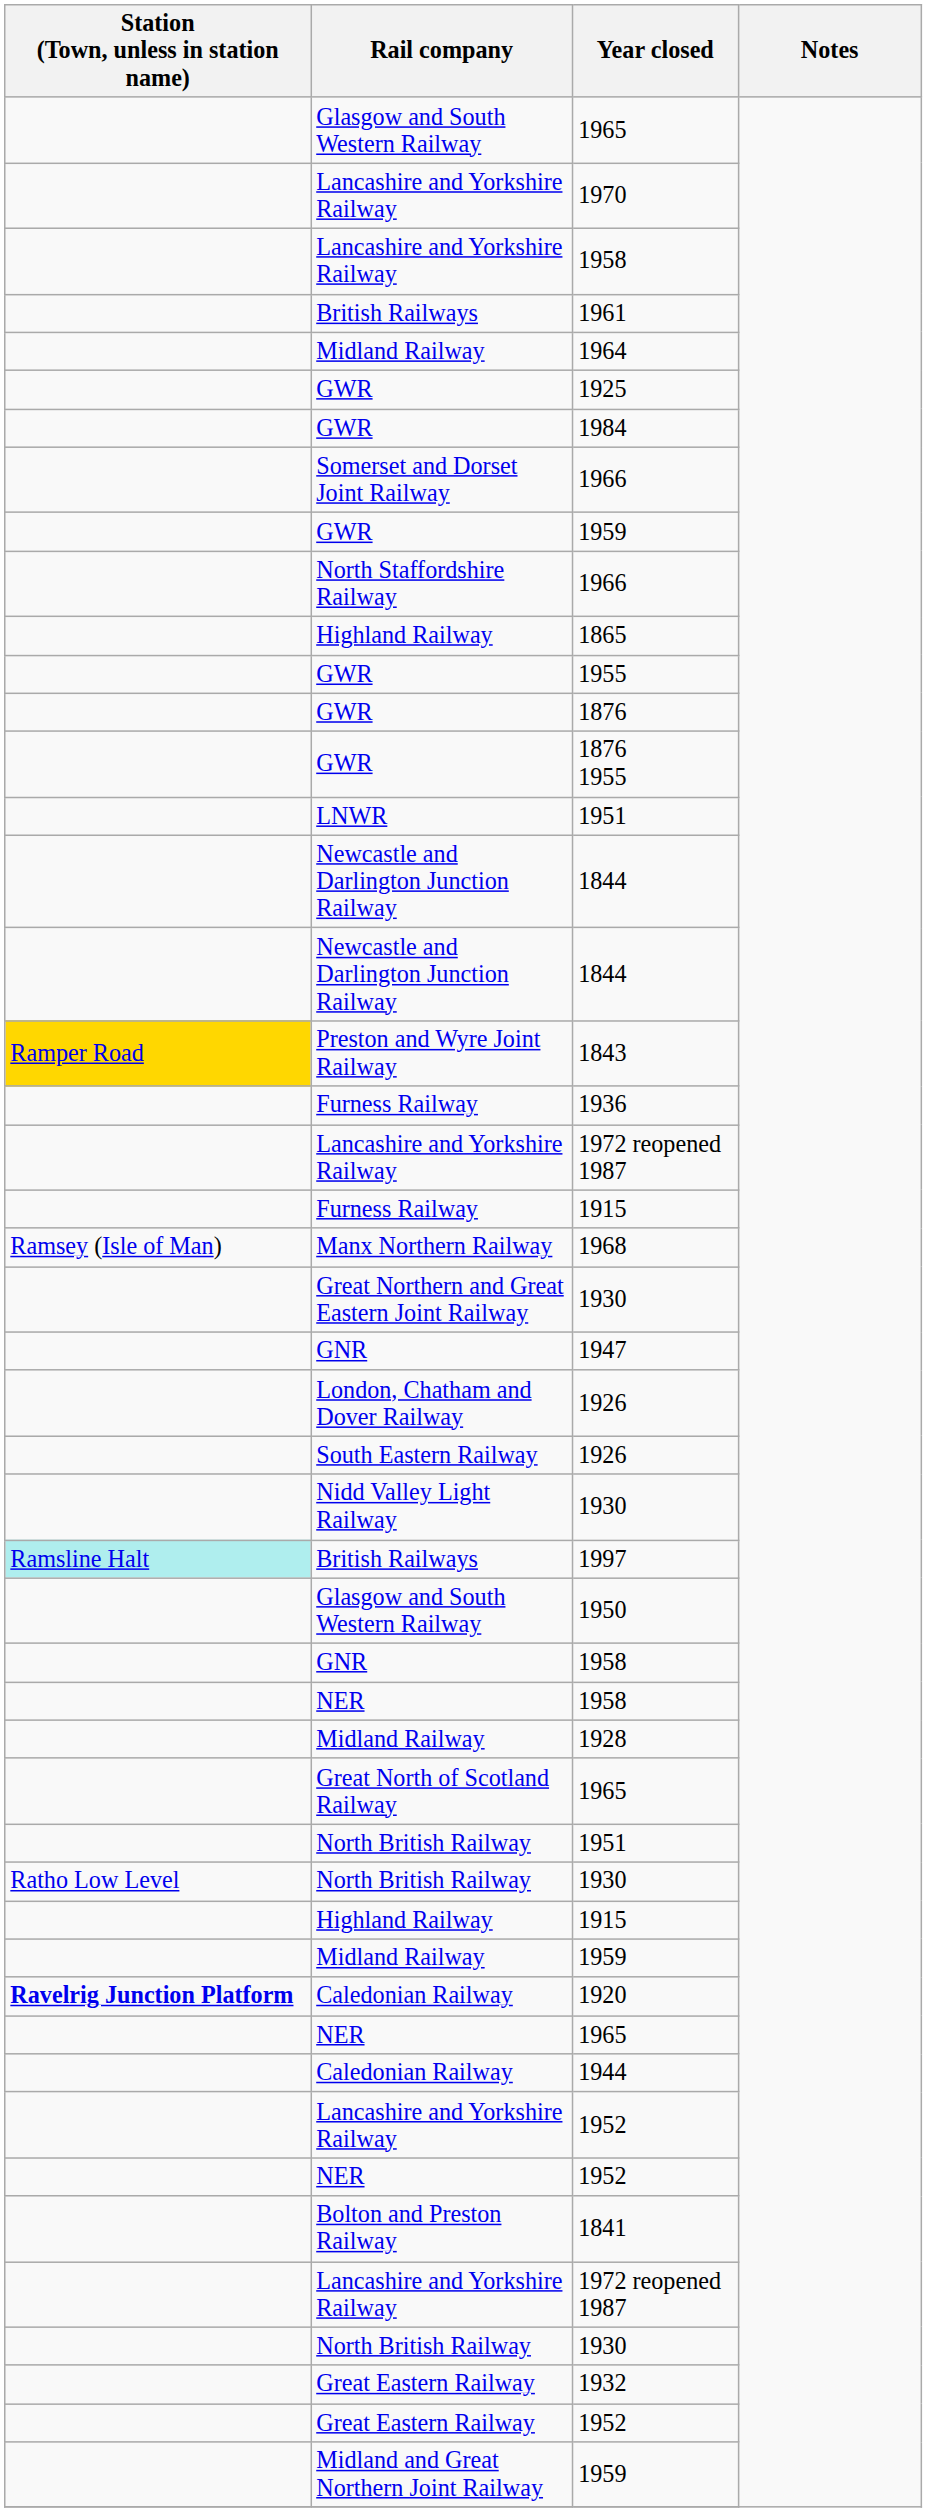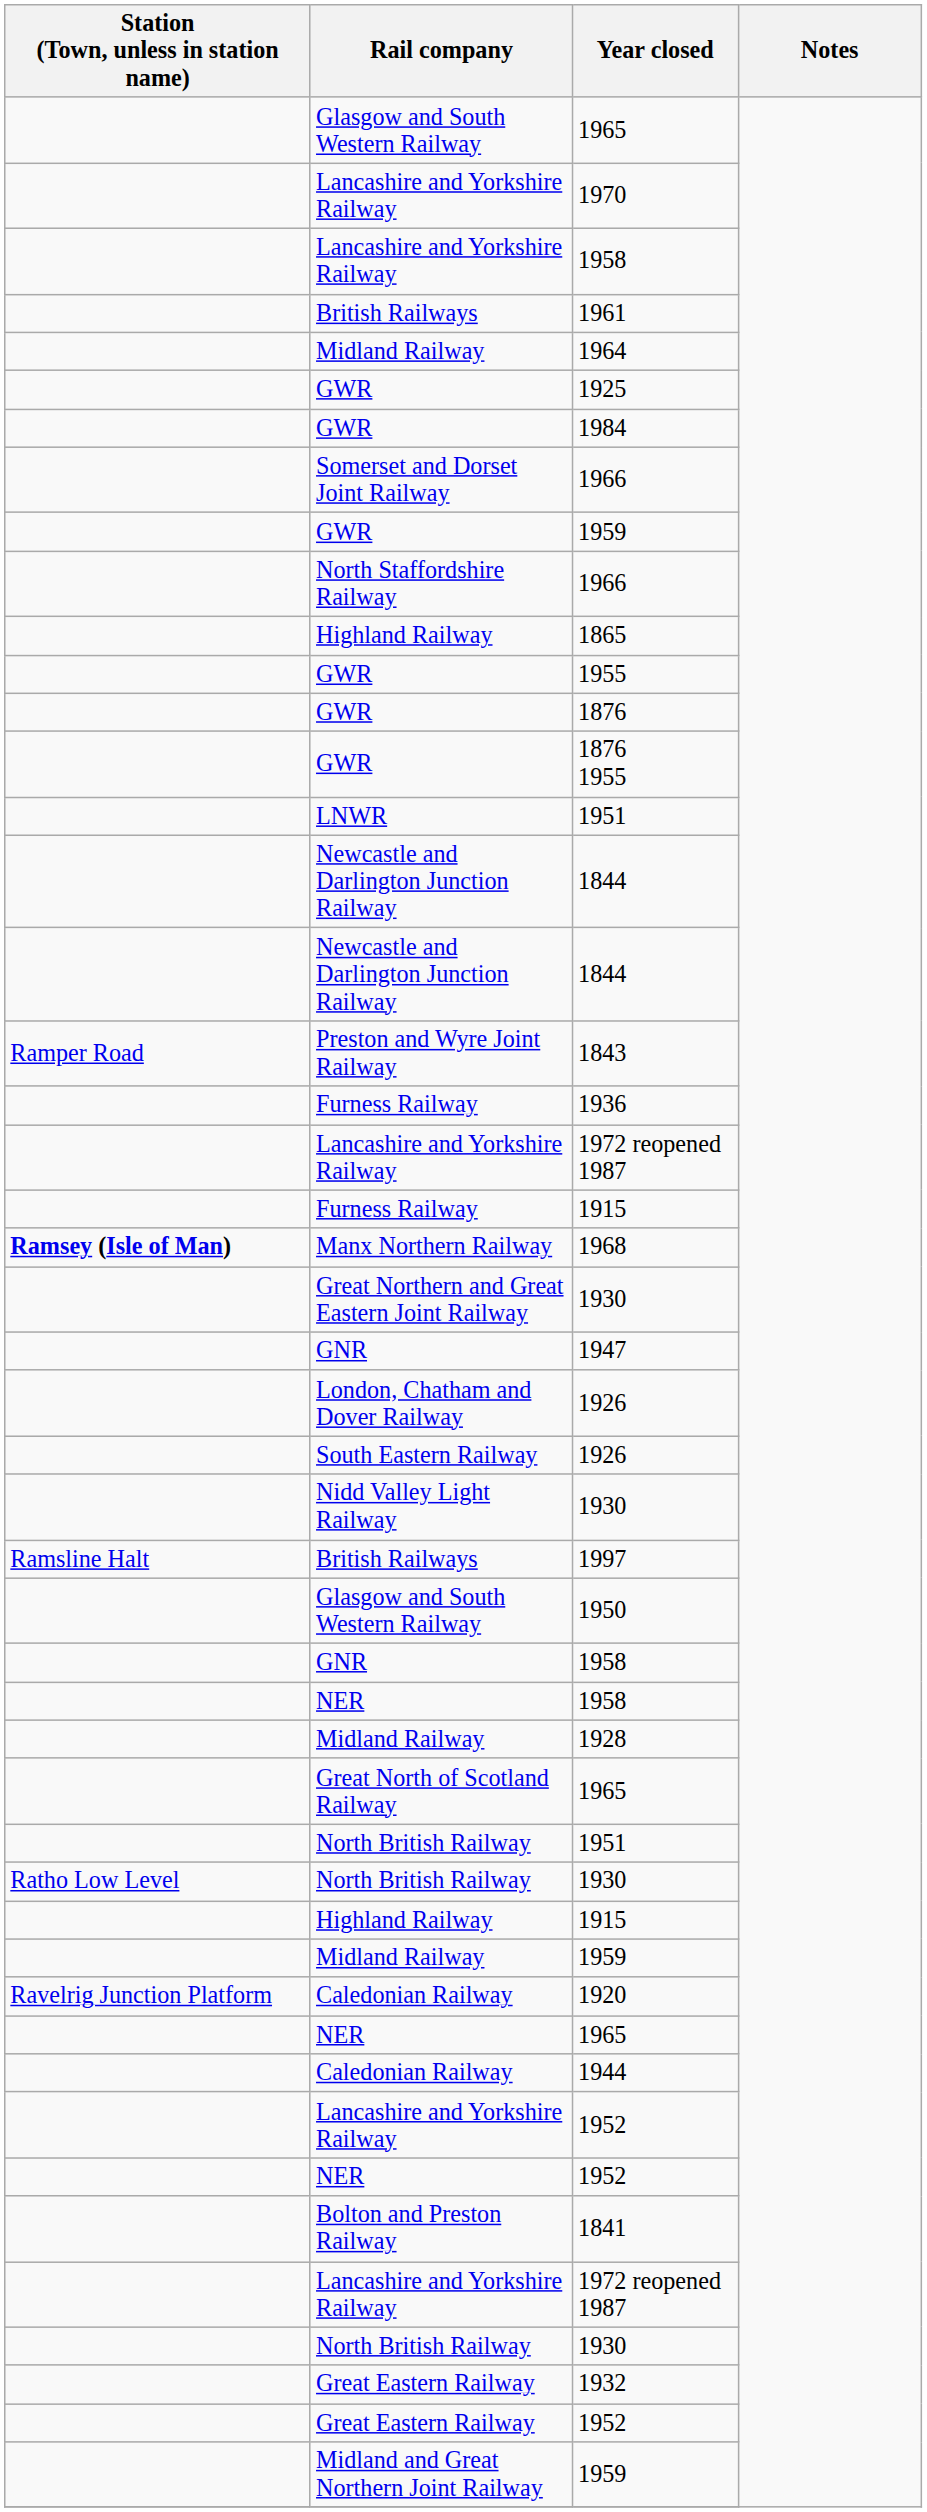(77, 1053) gold background -> (77, 1053) no background
(116, 1247) normal -> (121, 1247) bold
(80, 1558) paleturquoise background -> (80, 1558) no background
(152, 1996) bold -> (141, 1996) normal
